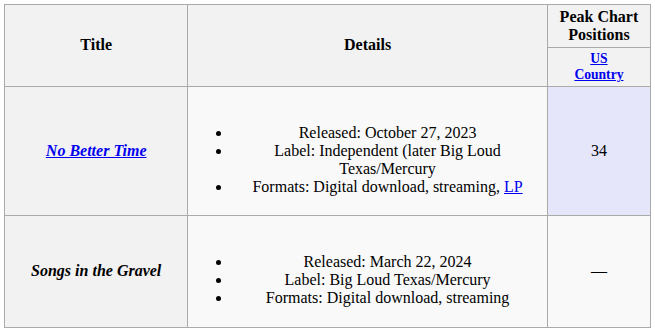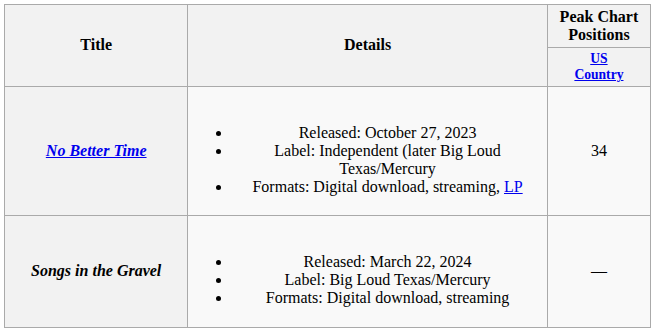(599, 150) lavender background -> (599, 150) no background
